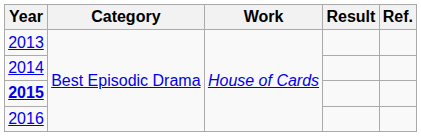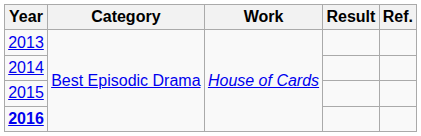(26, 93) bold -> (26, 93) normal
(26, 118) normal -> (26, 118) bold
